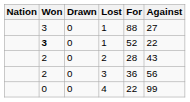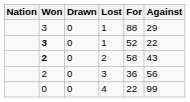(152, 27) 27 -> (152, 27) 29
(44, 58) normal -> (44, 58) bold
(132, 58) 28 -> (132, 58) 58
